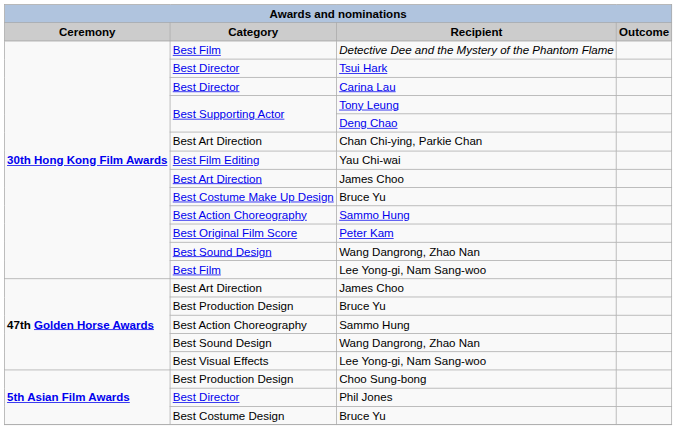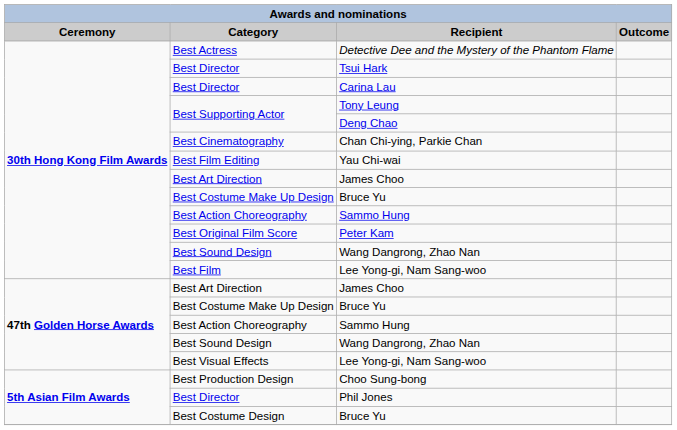(197, 50) Best Film -> (205, 50) Best Actress
(217, 142) Best Art Direction -> (228, 142) Best Cinematography
(233, 306) Best Production Design -> (253, 306) Best Costume Make Up Design
